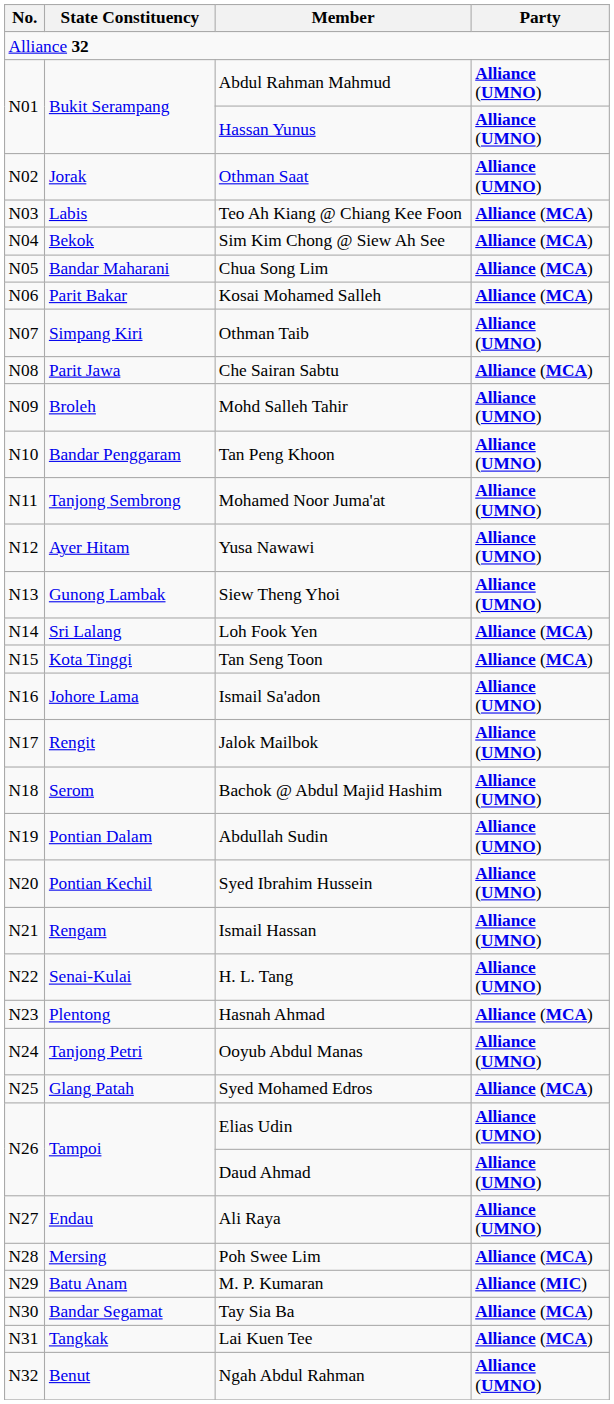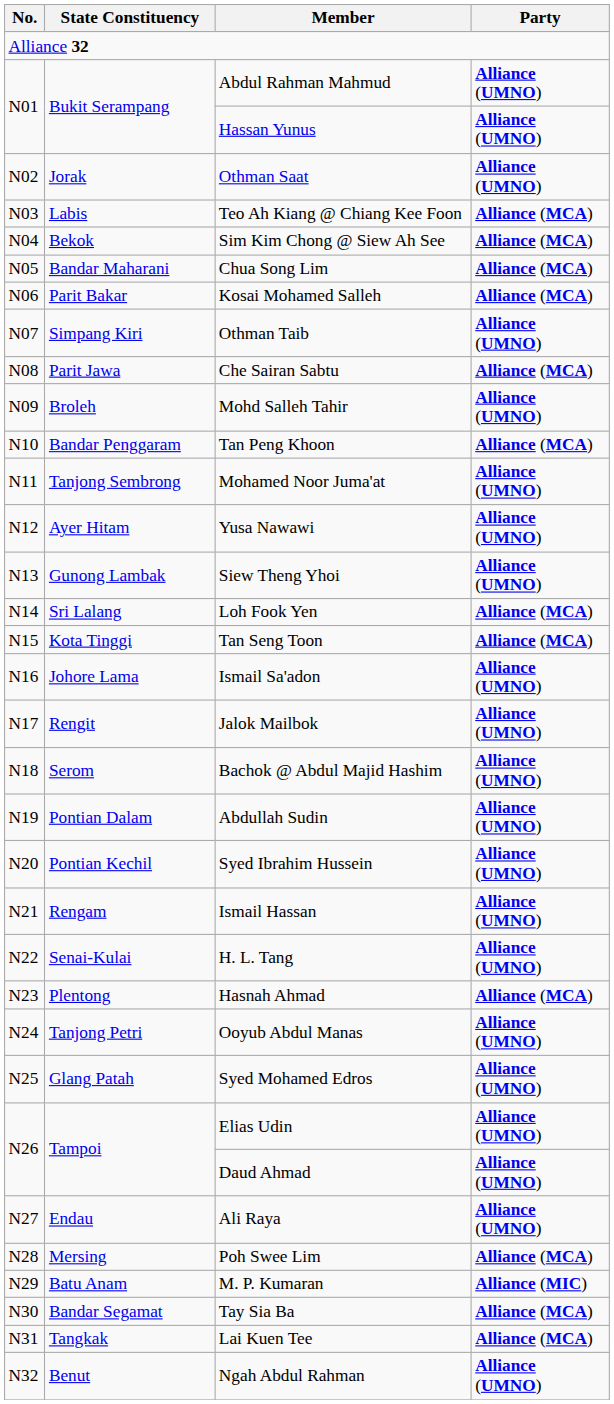(508, 453) Alliance (UMNO) -> (534, 444) Alliance (MCA)
(534, 1088) Alliance (MCA) -> (508, 1078) Alliance (UMNO)
